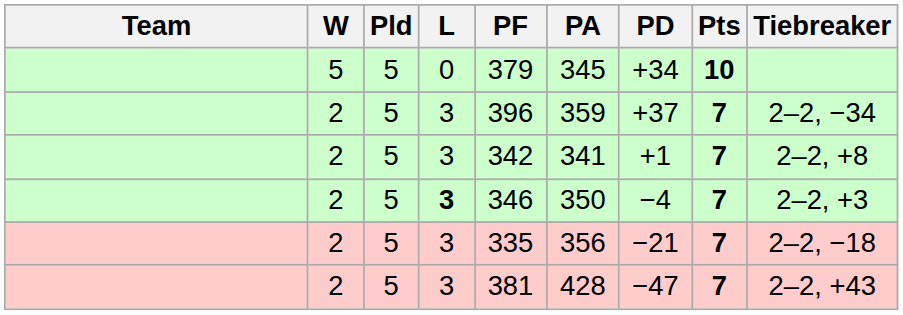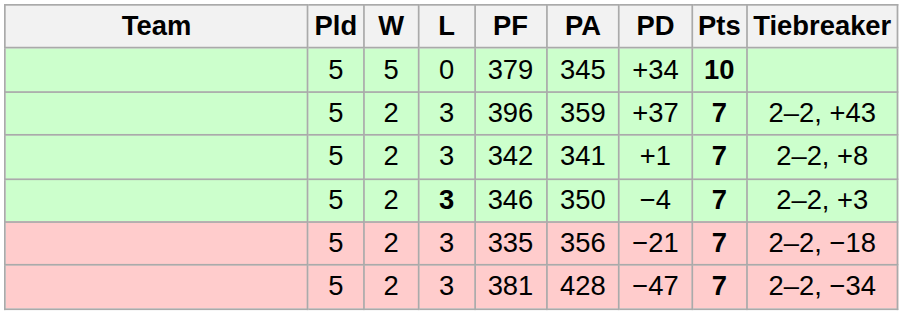columns swapped: (391, 26) <-> (336, 26)
(822, 112) 2–2, −34 -> (822, 112) 2–2, +43
(822, 286) 2–2, +43 -> (822, 286) 2–2, −34
